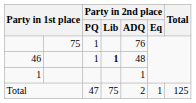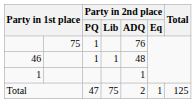(116, 59) bold -> (116, 59) normal
